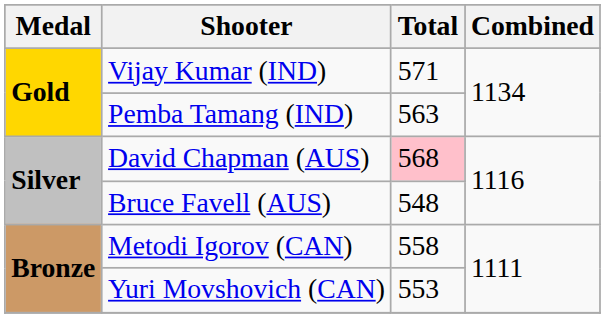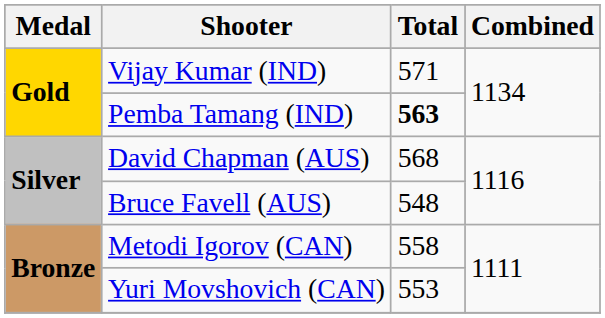(418, 114) normal -> (418, 114) bold
(418, 158) pink background -> (418, 158) no background
